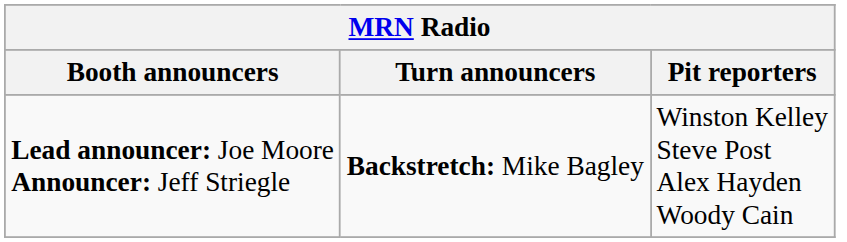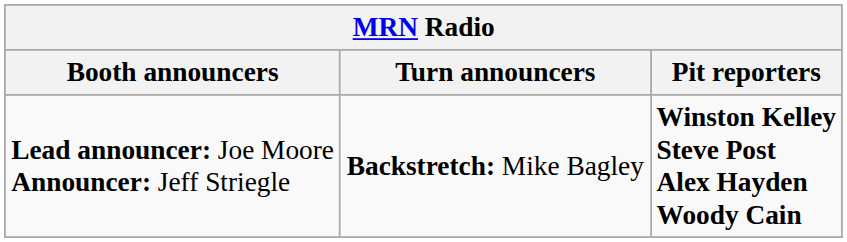(742, 166) normal -> (746, 166) bold
